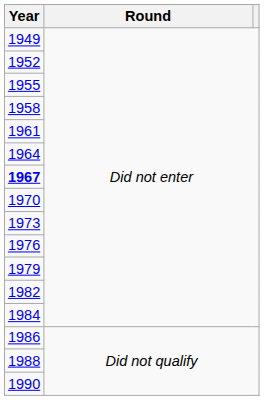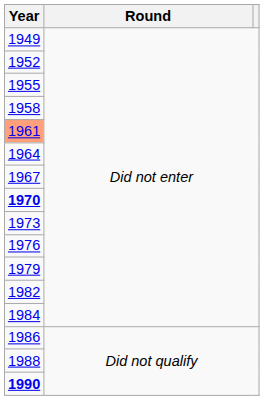(24, 131) no background -> (24, 131) lightsalmon background
(24, 177) bold -> (24, 177) normal
(24, 200) normal -> (24, 200) bold
(24, 384) normal -> (24, 384) bold
